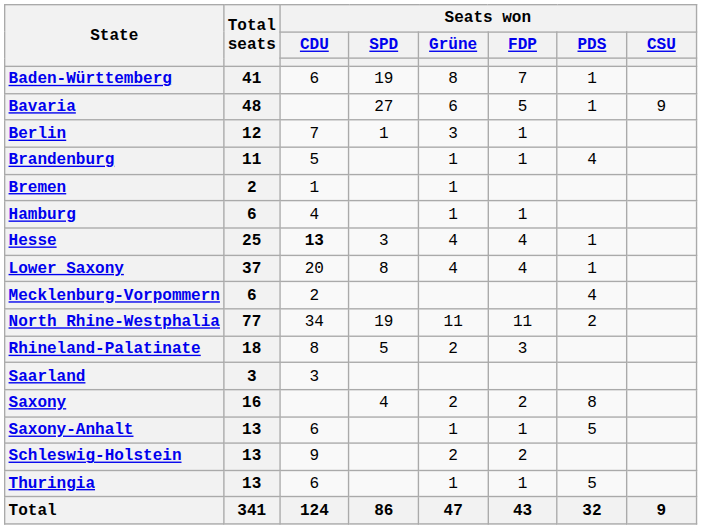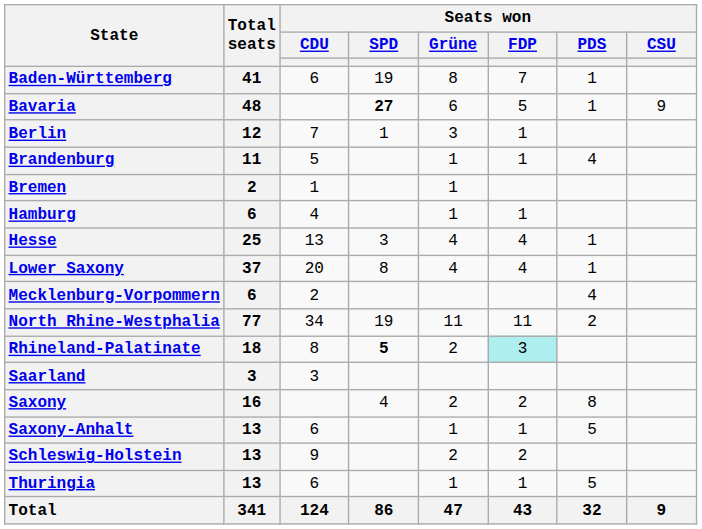(384, 106) normal -> (384, 106) bold
(314, 241) bold -> (314, 241) normal
(384, 349) normal -> (384, 349) bold
(523, 349) no background -> (523, 349) paleturquoise background
